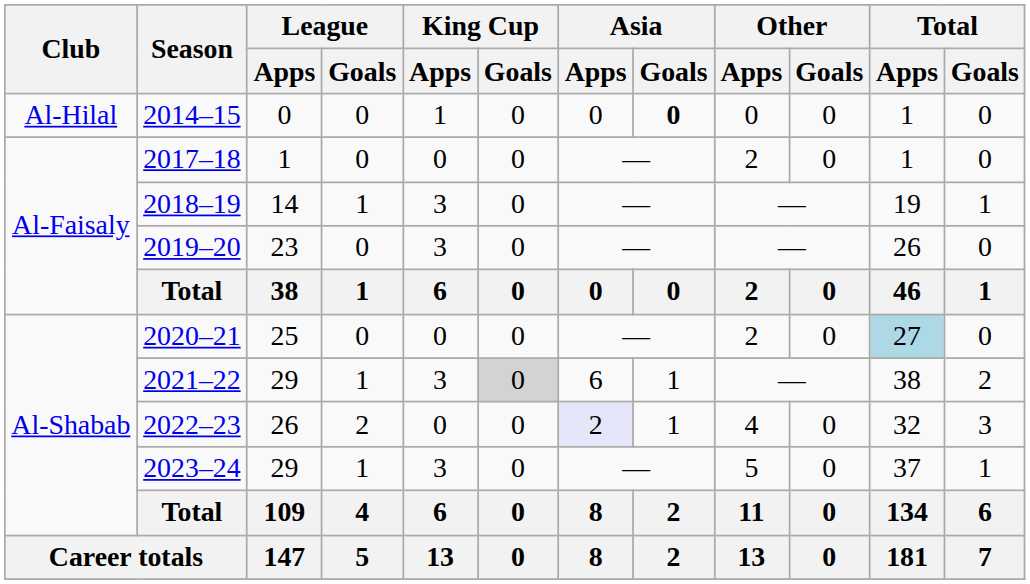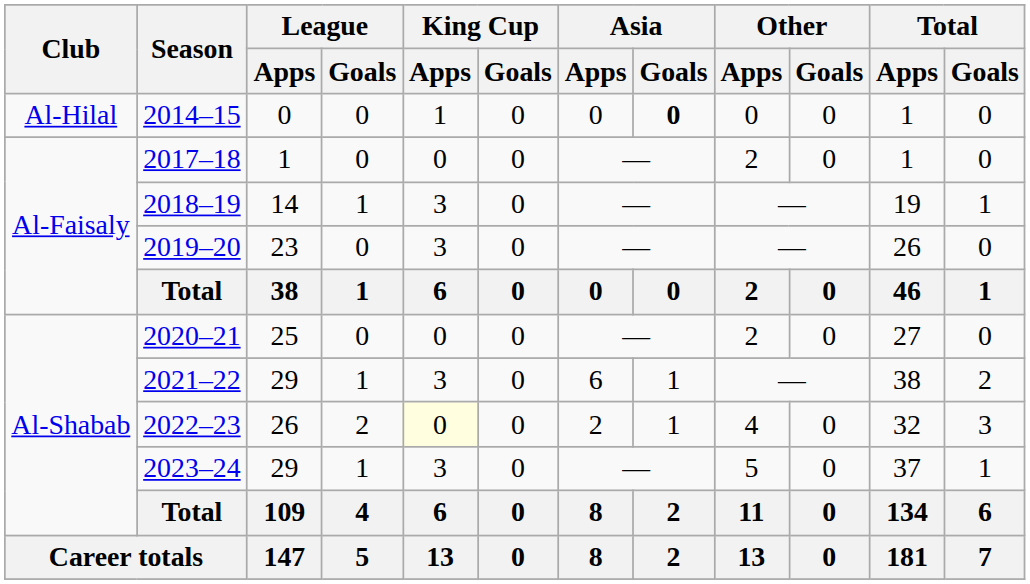(907, 335) lightblue background -> (907, 335) no background
(518, 379) lightgrey background -> (518, 379) no background
(440, 423) no background -> (440, 423) lightyellow background
(596, 423) lavender background -> (596, 423) no background
